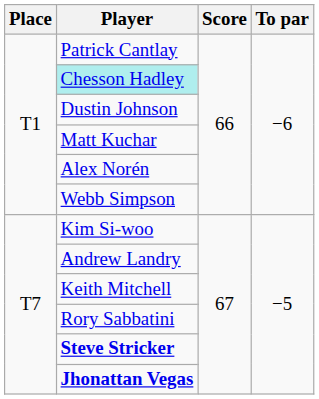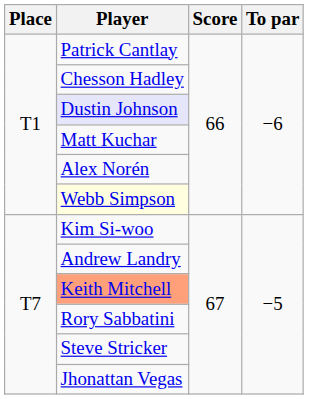(122, 79) paleturquoise background -> (122, 79) no background
(119, 109) no background -> (119, 109) lavender background
(118, 199) no background -> (118, 199) lightyellow background
(116, 288) no background -> (116, 288) lightsalmon background
(118, 348) bold -> (114, 348) normal
(127, 378) bold -> (122, 378) normal
